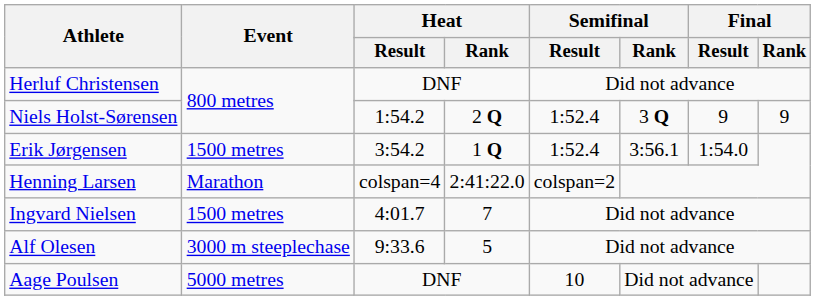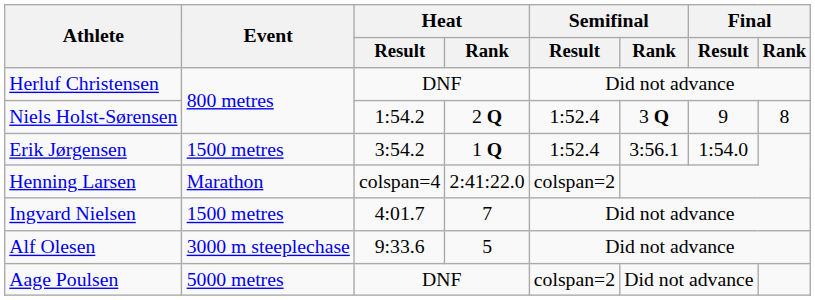(784, 117) 9 -> (784, 117) 8
(574, 279) 10 -> (574, 279) colspan=2
